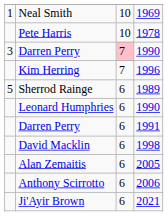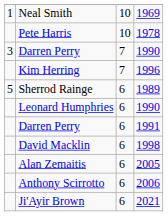(122, 51) pink background -> (122, 51) no background
